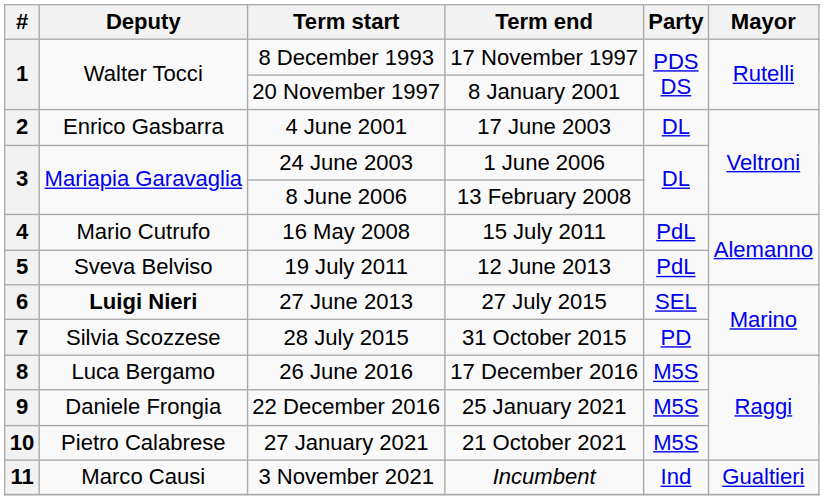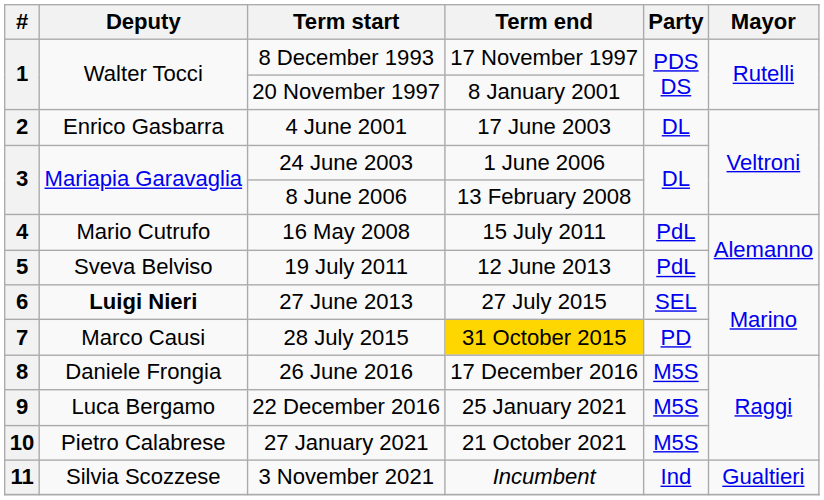(143, 337) Silvia Scozzese -> (143, 337) Marco Causi
(544, 337) no background -> (544, 337) gold background
(143, 372) Luca Bergamo -> (143, 372) Daniele Frongia
(143, 407) Daniele Frongia -> (143, 407) Luca Bergamo
(143, 477) Marco Causi -> (143, 477) Silvia Scozzese
